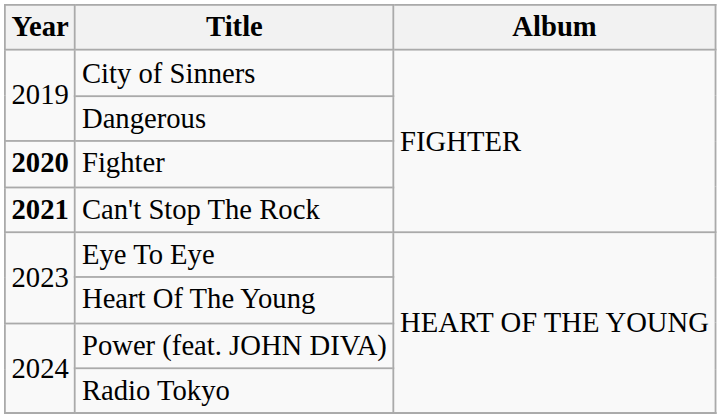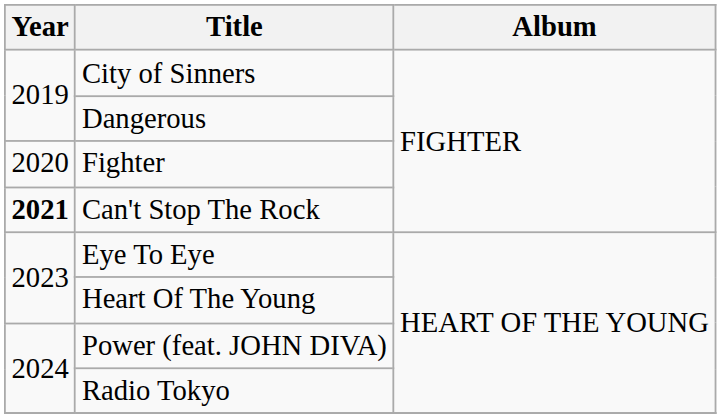(40, 163) bold -> (40, 163) normal
